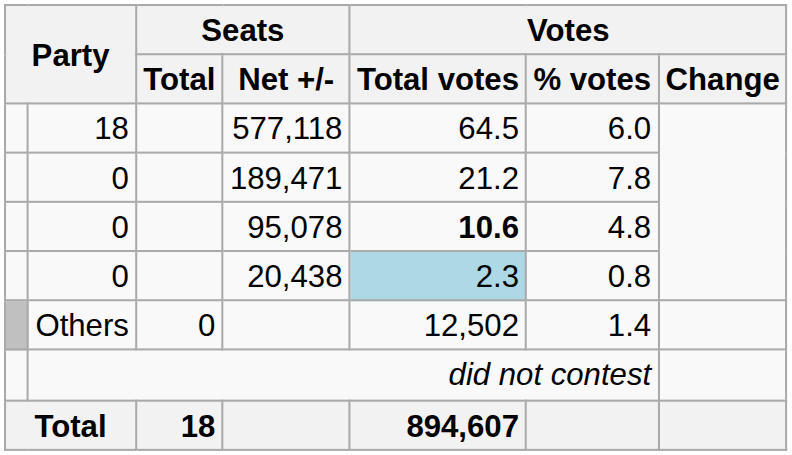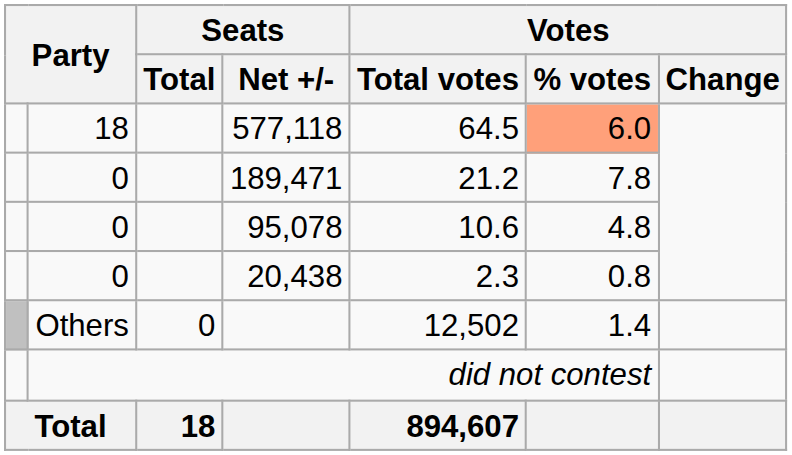(629, 129) no background -> (629, 129) lightsalmon background
(489, 227) bold -> (489, 227) normal
(497, 277) lightblue background -> (497, 277) no background
